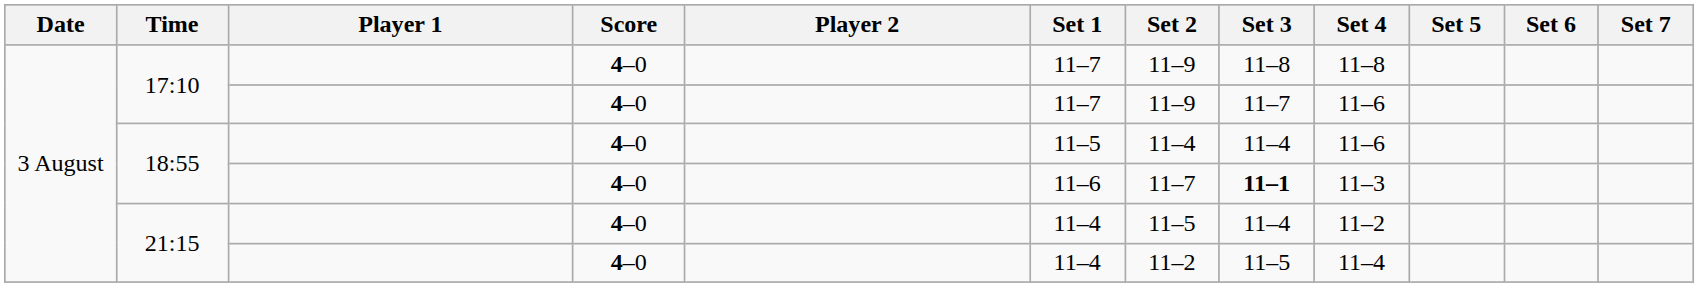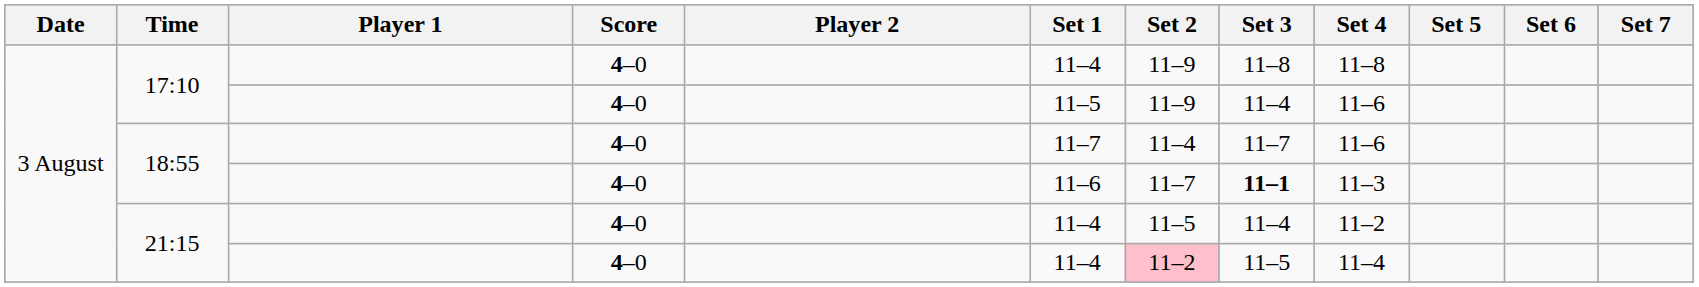(1077, 64) 11–7 -> (1077, 64) 11–4
(1077, 104) 11–7 -> (1077, 104) 11–5
(1267, 104) 11–7 -> (1267, 104) 11–4
(1077, 143) 11–5 -> (1077, 143) 11–7
(1267, 143) 11–4 -> (1267, 143) 11–7
(1172, 262) no background -> (1172, 262) pink background
